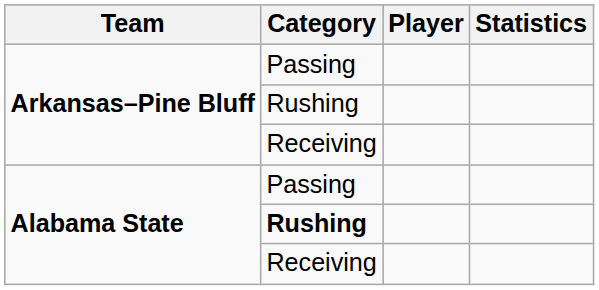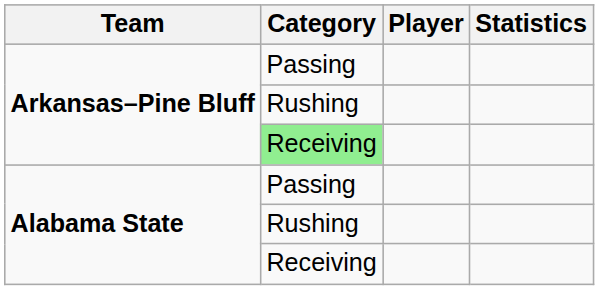(322, 144) no background -> (322, 144) lightgreen background
(317, 223) bold -> (313, 223) normal
